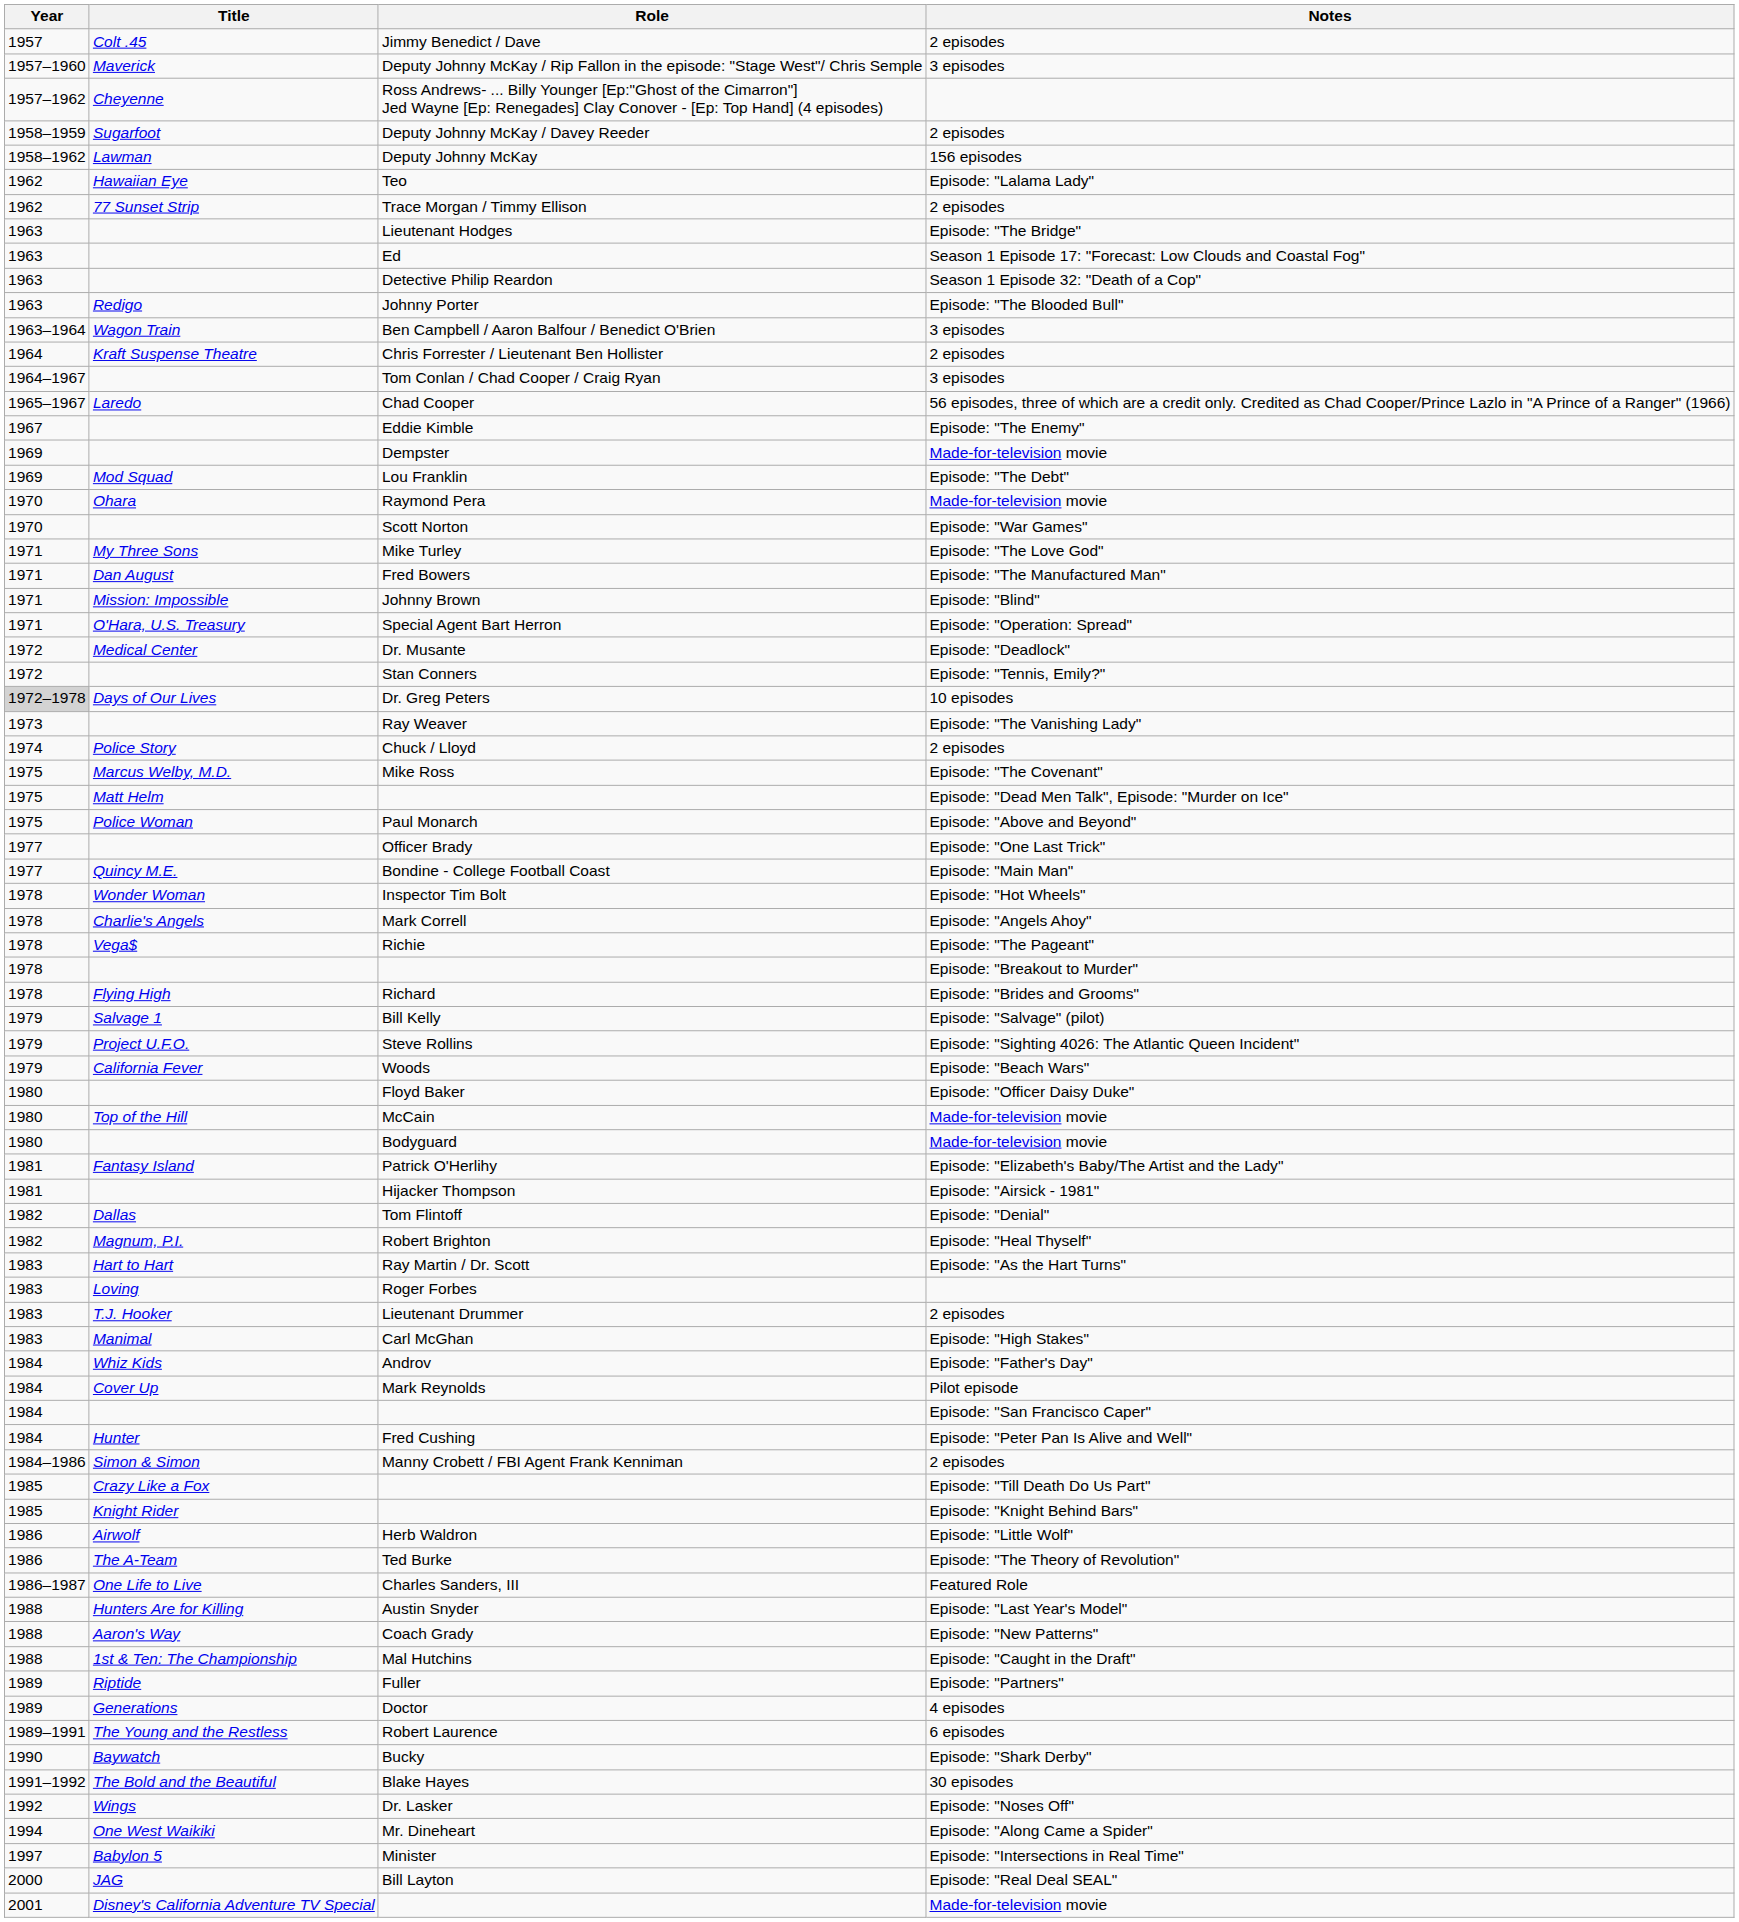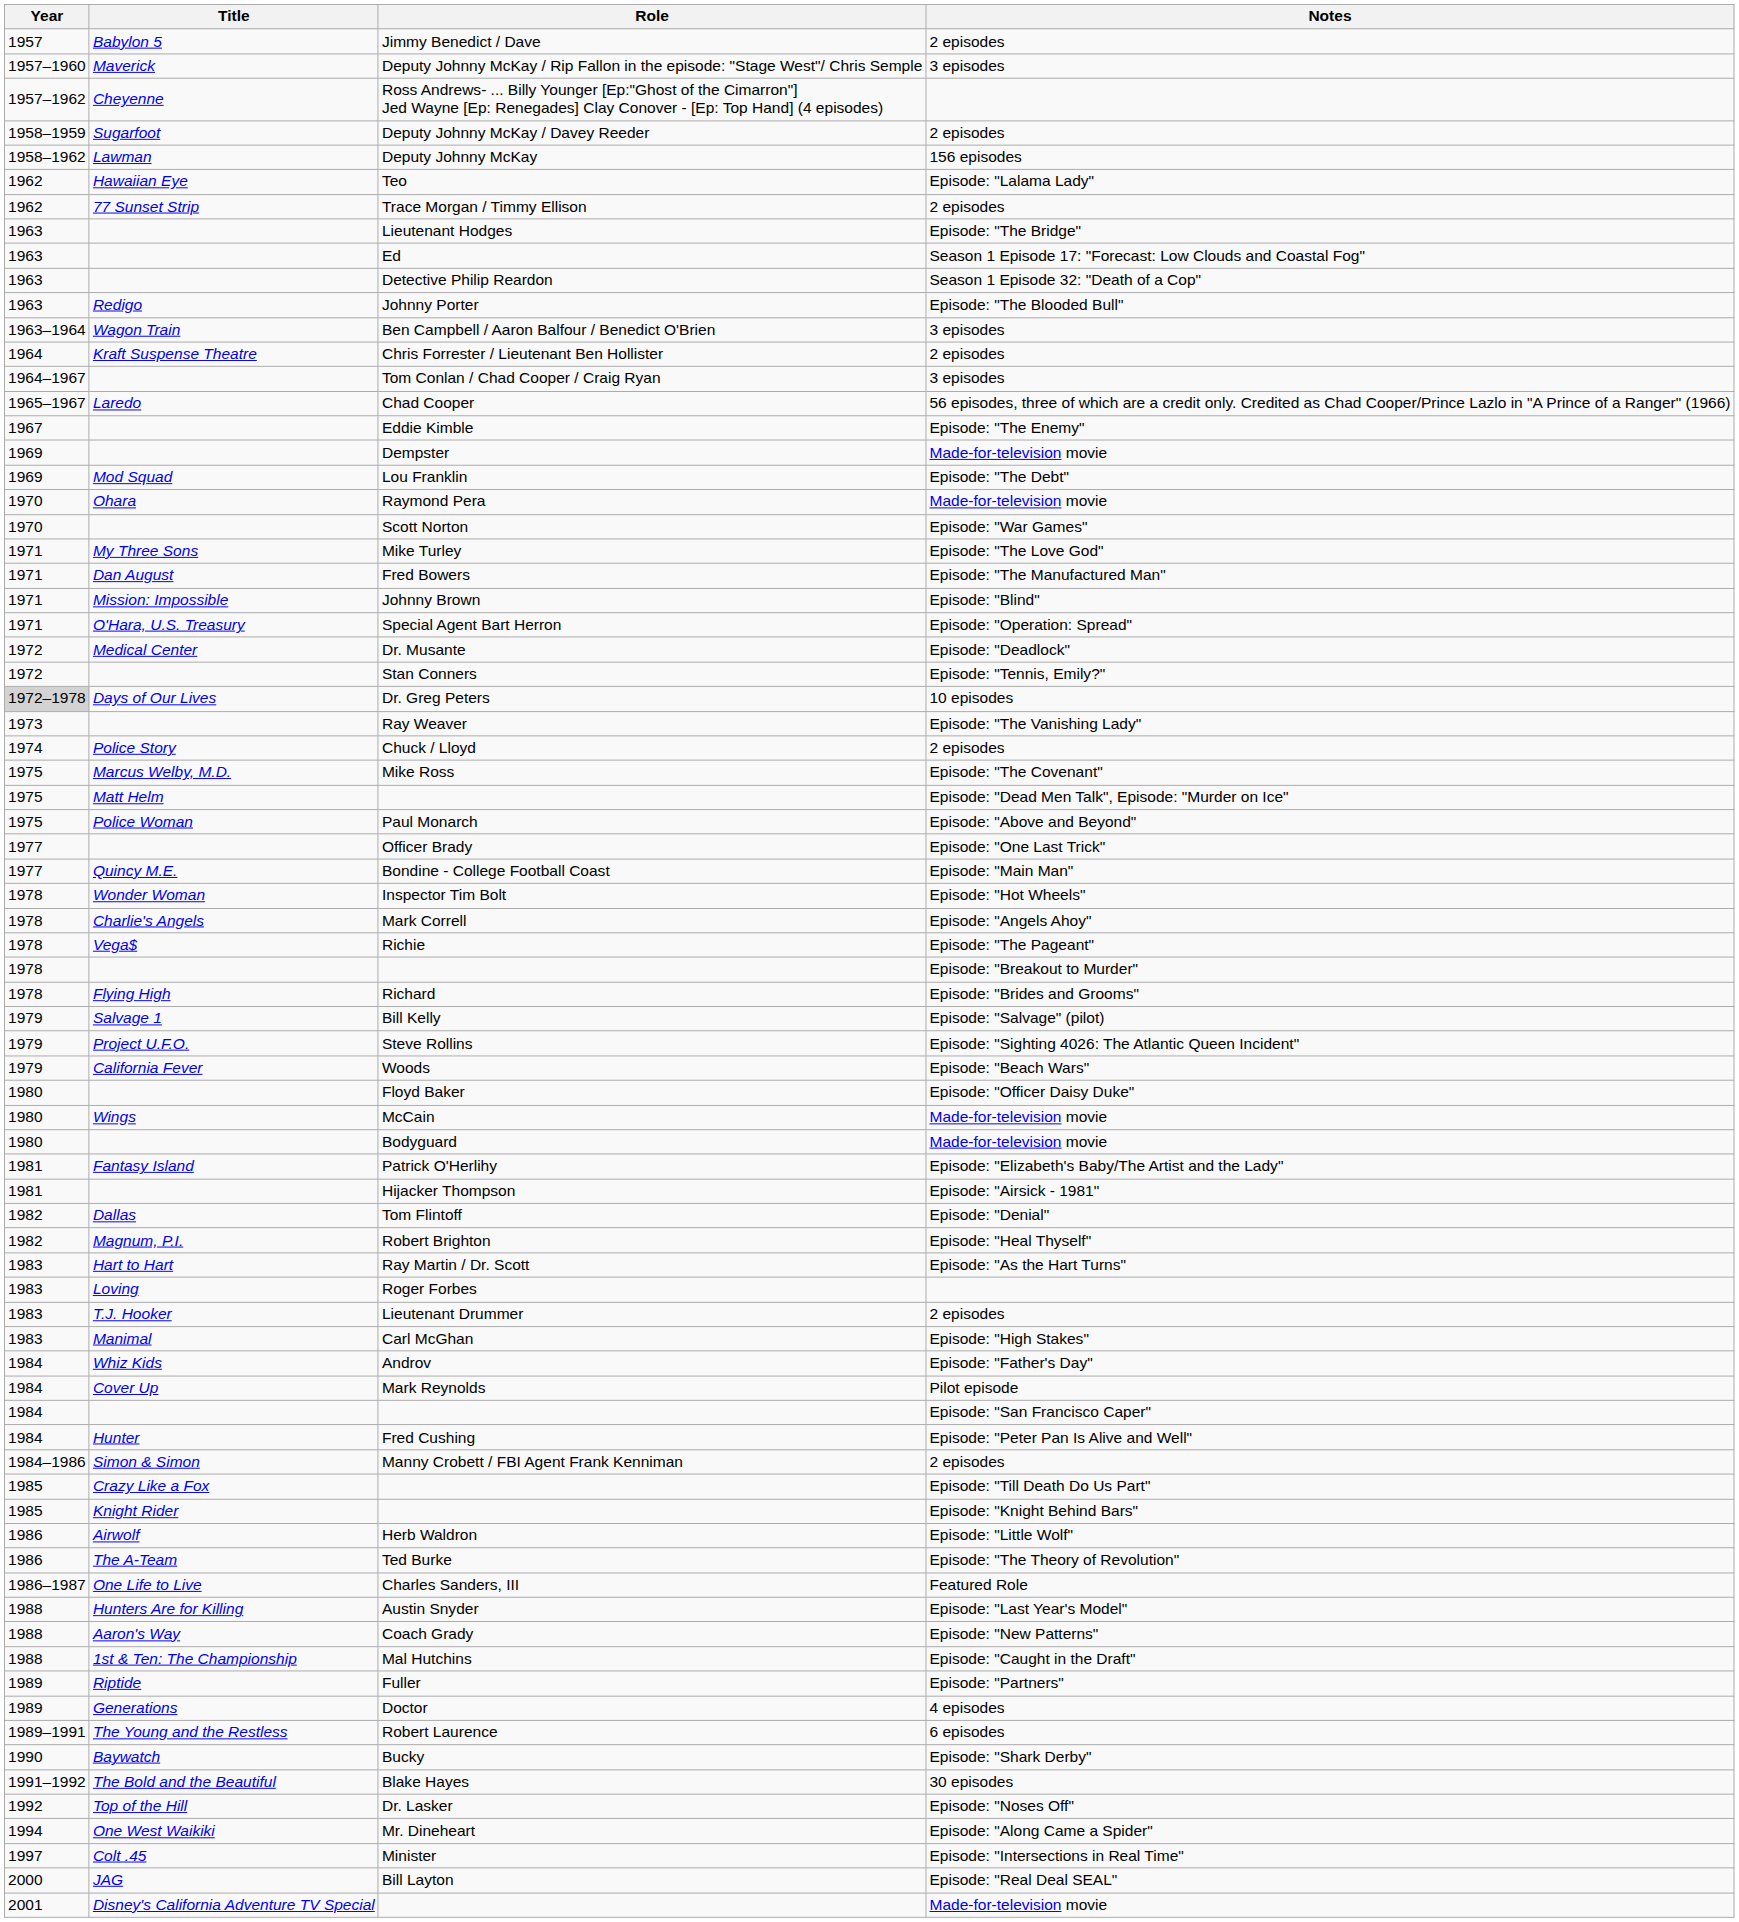(120, 41) Colt .45 -> (127, 41) Babylon 5
(140, 1117) Top of the Hill -> (114, 1117) Wings
(114, 1806) Wings -> (140, 1806) Top of the Hill
(127, 1855) Babylon 5 -> (120, 1855) Colt .45
